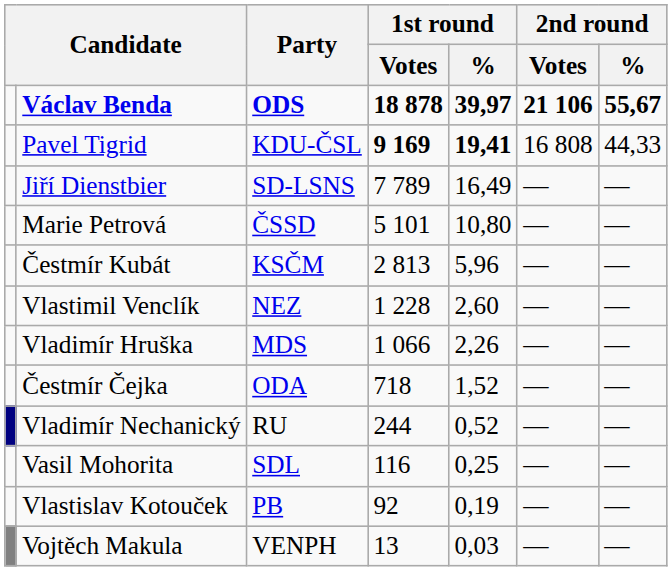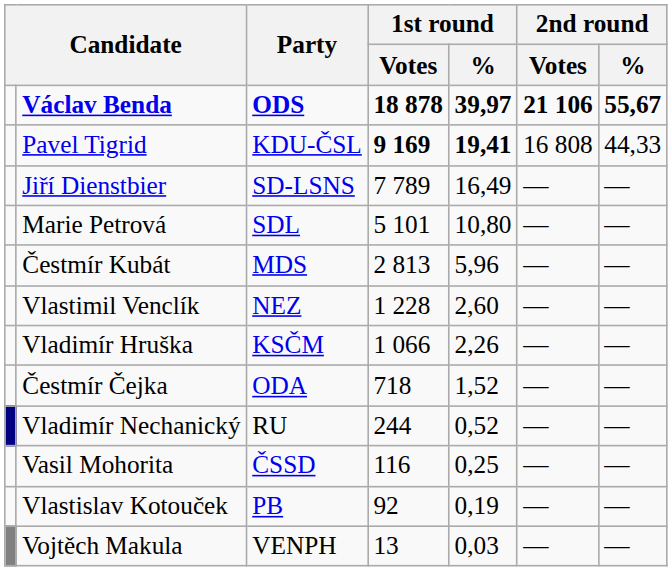(284, 225) ČSSD -> (276, 225) SDL
(288, 265) KSČM -> (280, 265) MDS
(280, 345) MDS -> (288, 345) KSČM
(276, 465) SDL -> (284, 465) ČSSD
